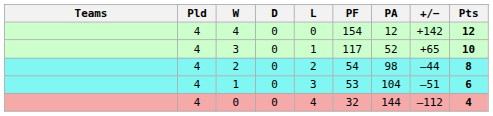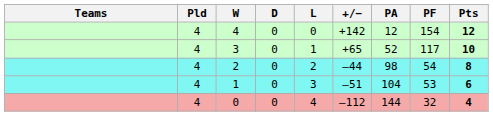columns swapped: (352, 13) <-> (430, 13)
